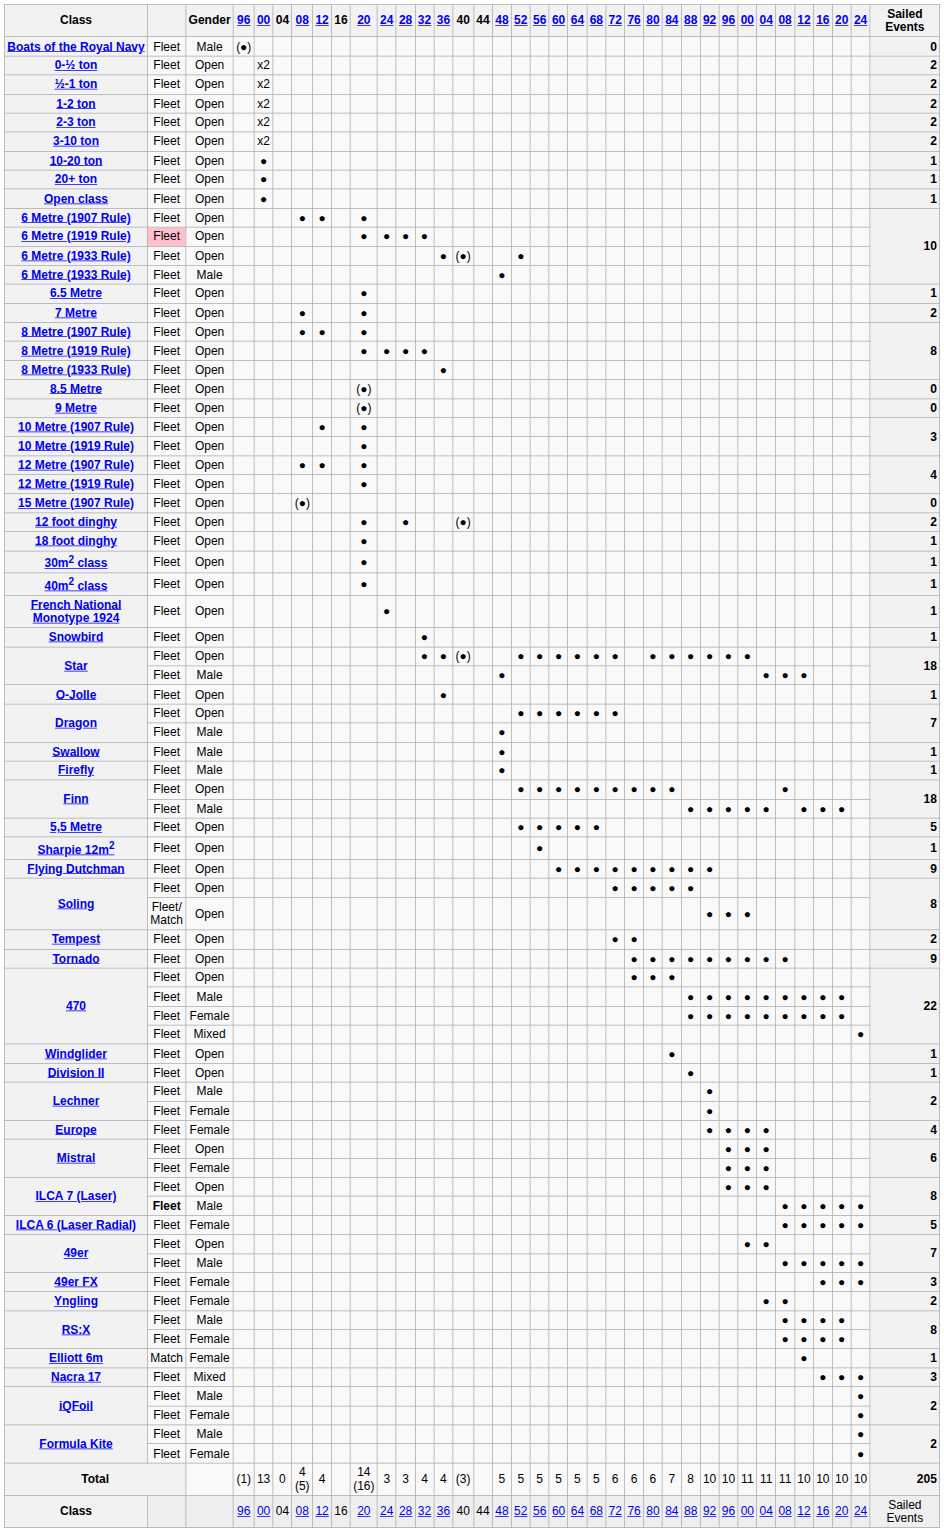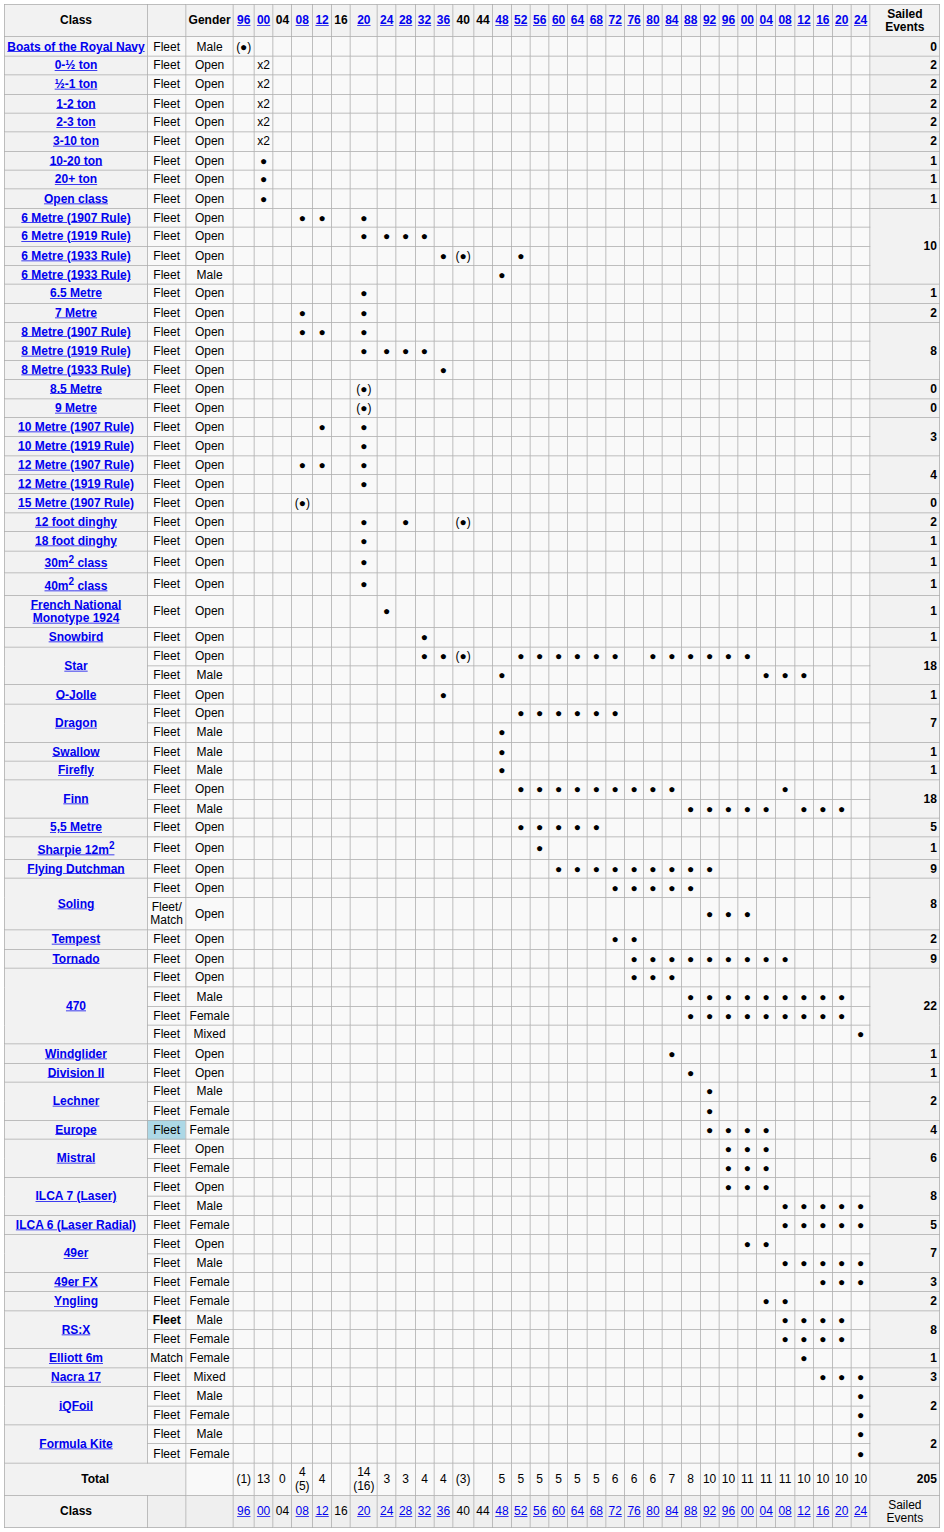(167, 236) pink background -> (167, 236) no background
(167, 1130) no background -> (167, 1130) lightblue background
(167, 1206) bold -> (167, 1206) normal
(167, 1320) normal -> (167, 1320) bold
